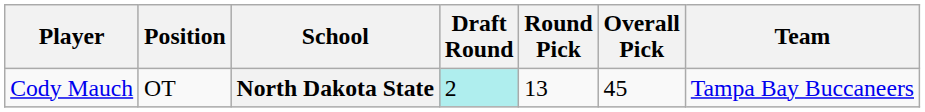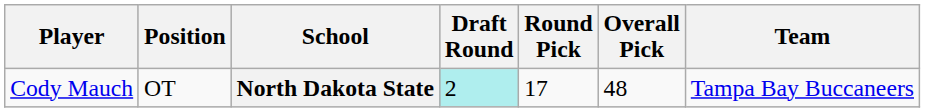(536, 87) 13 -> (536, 87) 17
(615, 87) 45 -> (615, 87) 48
